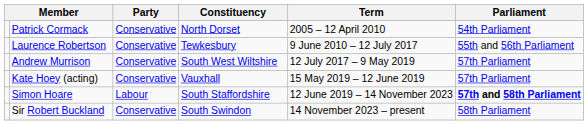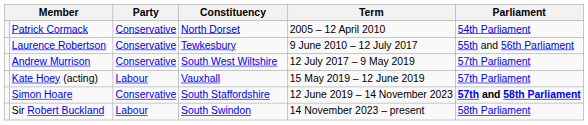(146, 78) Conservative -> (132, 78) Labour
(132, 95) Labour -> (146, 95) Conservative
(146, 111) Conservative -> (132, 111) Labour
